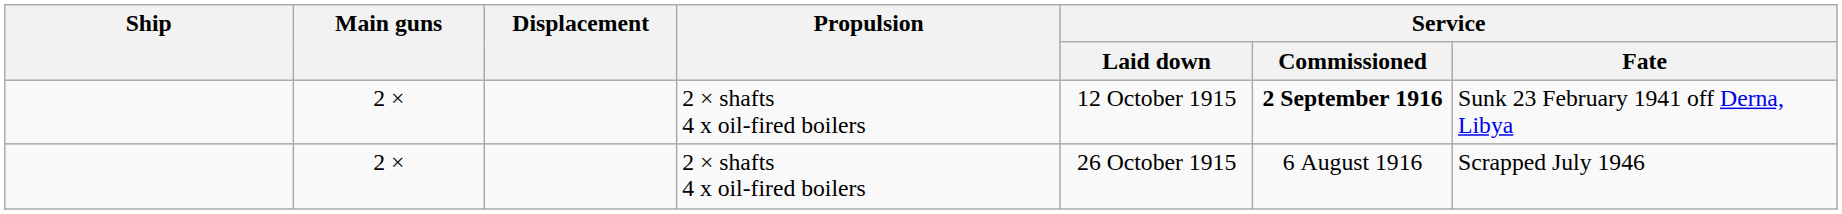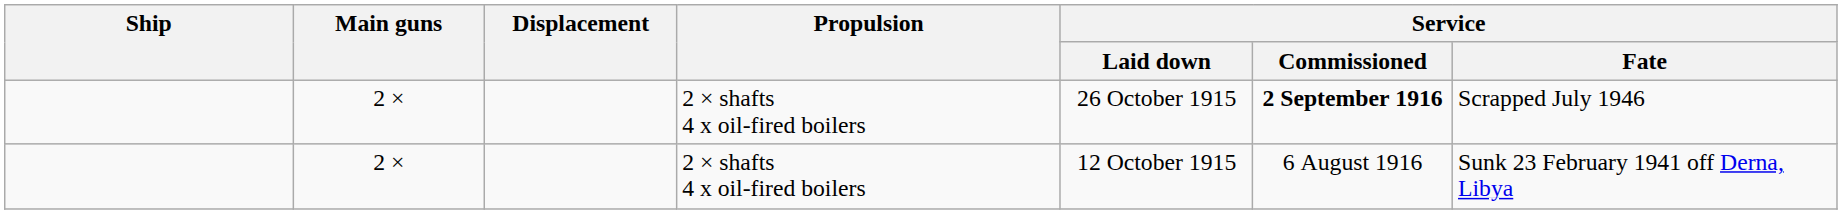(1157, 98) 12 October 1915 -> (1157, 98) 26 October 1915
(1621, 111) Sunk 23 February 1941 off Derna, Libya -> (1551, 98) Scrapped July 1946
(1157, 162) 26 October 1915 -> (1157, 162) 12 October 1915
(1551, 162) Scrapped July 1946 -> (1621, 175) Sunk 23 February 1941 off Derna, Libya
